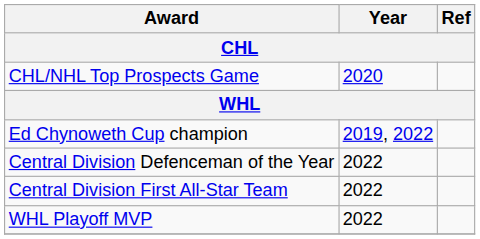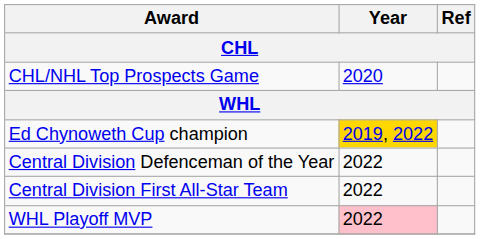(388, 133) no background -> (388, 133) gold background
(363, 219) no background -> (363, 219) pink background
